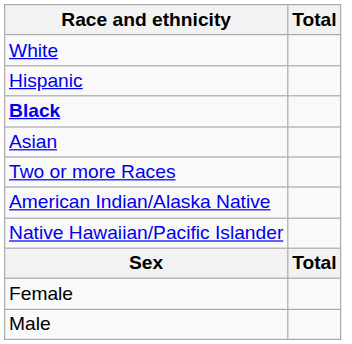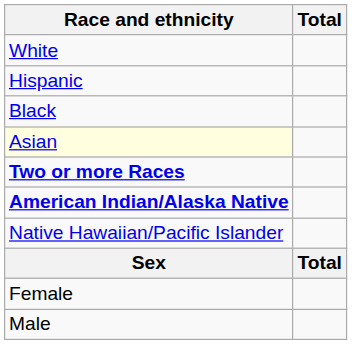(35, 111) bold -> (33, 111) normal
(33, 141) no background -> (33, 141) lightyellow background
(92, 171) normal -> (97, 171) bold
(140, 202) normal -> (149, 202) bold
